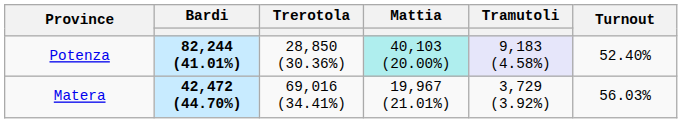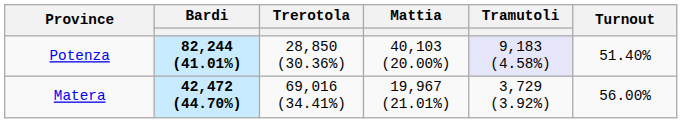(416, 55) paleturquoise background -> (416, 55) no background
(625, 55) 52.40% -> (625, 55) 51.40%
(625, 96) 56.03% -> (625, 96) 56.00%
